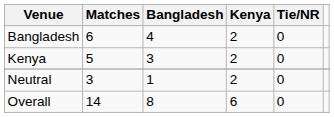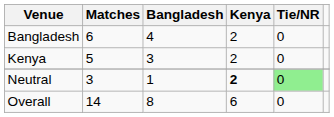(234, 79) normal -> (234, 79) bold
(281, 79) no background -> (281, 79) lightgreen background
